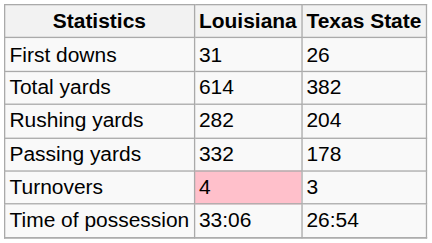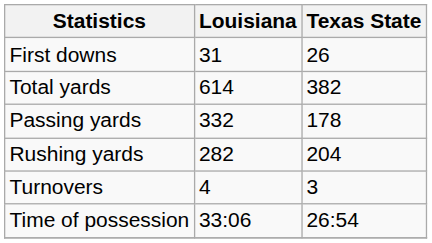rows swapped: (76, 120) <-> (75, 154)
(205, 187) pink background -> (205, 187) no background
